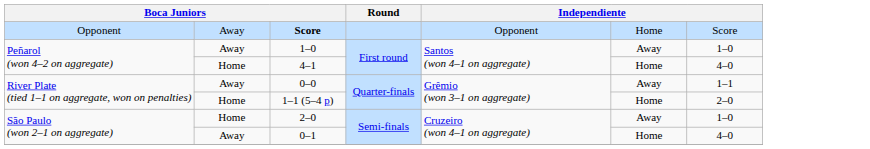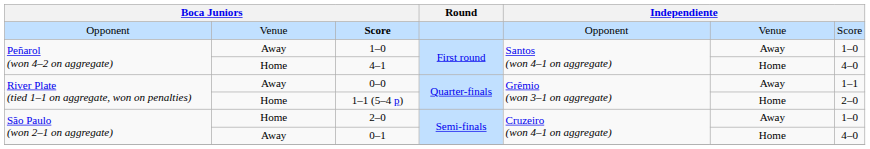(232, 30) Away -> (274, 30) Venue
(649, 30) Home -> (772, 30) Venue
